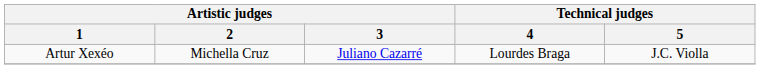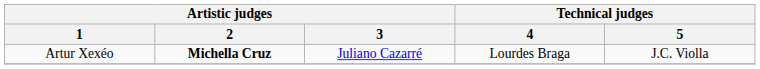(230, 54) normal -> (230, 54) bold
